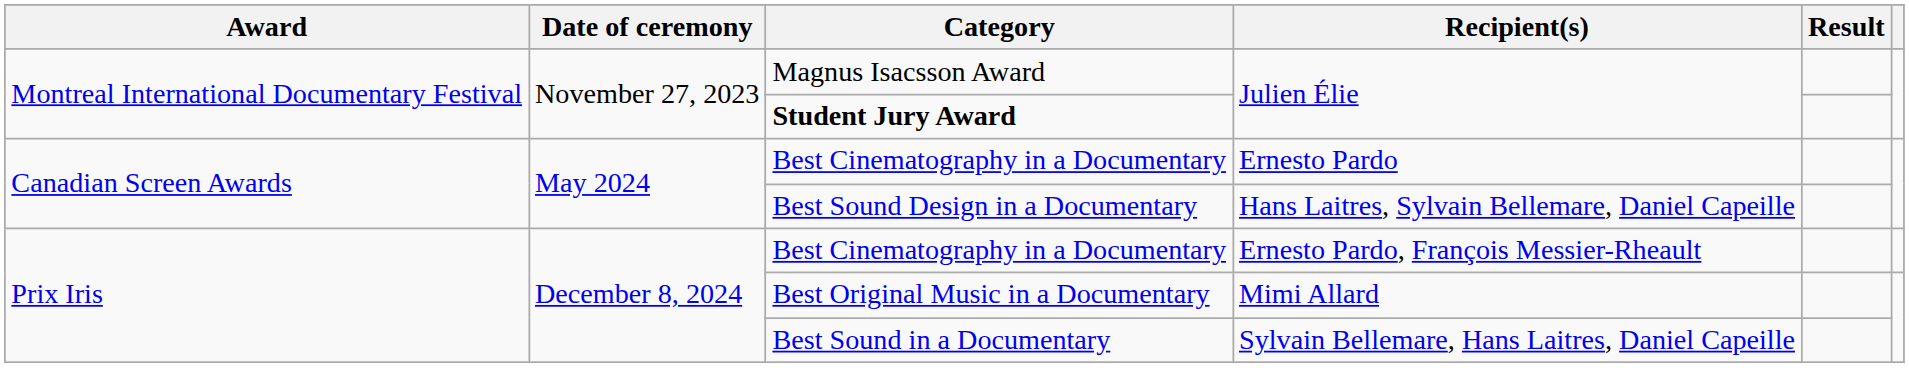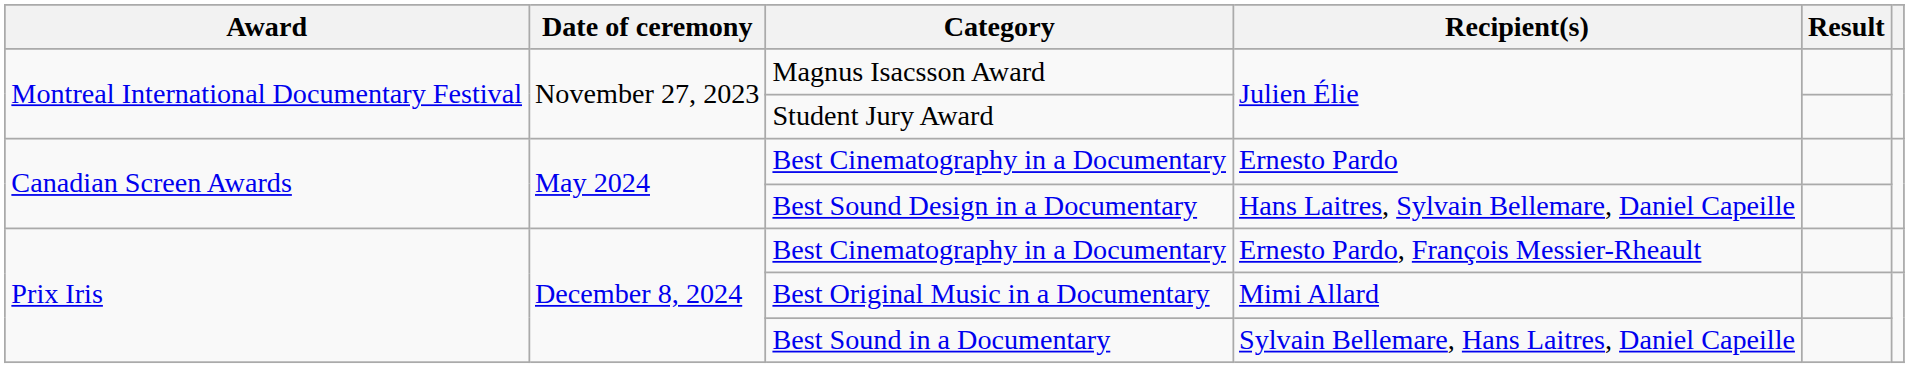(894, 116) bold -> (883, 116) normal
